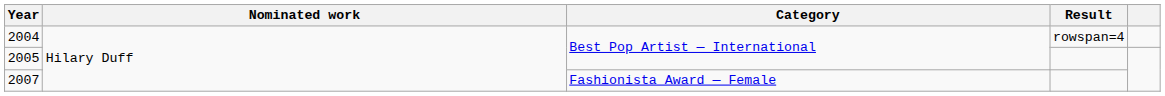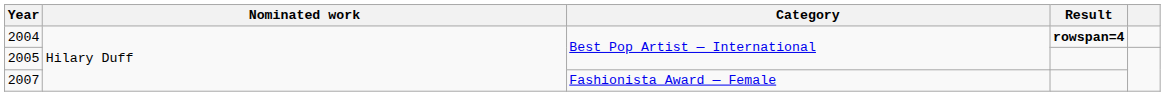(1089, 37) normal -> (1089, 37) bold
